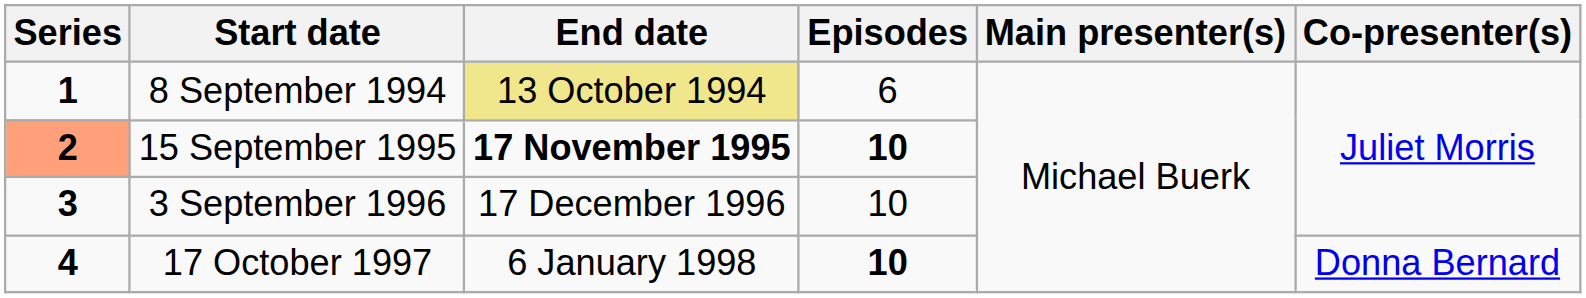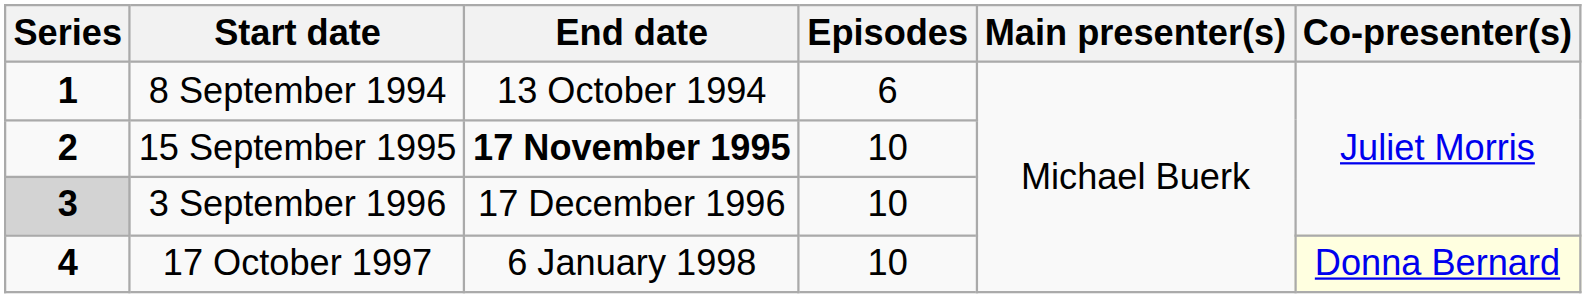(632, 90) khaki background -> (632, 90) no background
(68, 147) lightsalmon background -> (68, 147) no background
(888, 147) bold -> (888, 147) normal
(68, 205) no background -> (68, 205) lightgrey background
(888, 262) bold -> (888, 262) normal
(1437, 262) no background -> (1437, 262) lightyellow background
